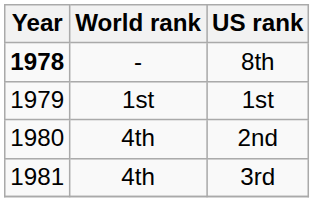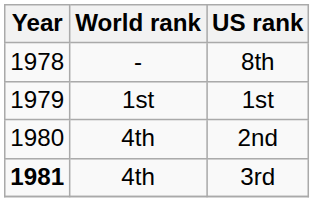(37, 61) bold -> (37, 61) normal
(37, 176) normal -> (37, 176) bold
